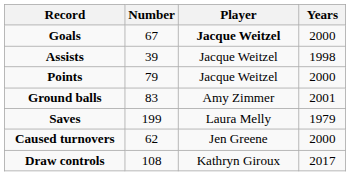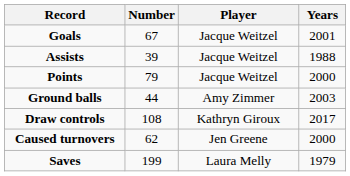(238, 35) bold -> (238, 35) normal
(322, 35) 2000 -> (322, 35) 2001
(322, 56) 1998 -> (322, 56) 1988
(152, 98) 83 -> (152, 98) 44
(322, 98) 2001 -> (322, 98) 2003
rows swapped: (65, 160) <-> (65, 118)
